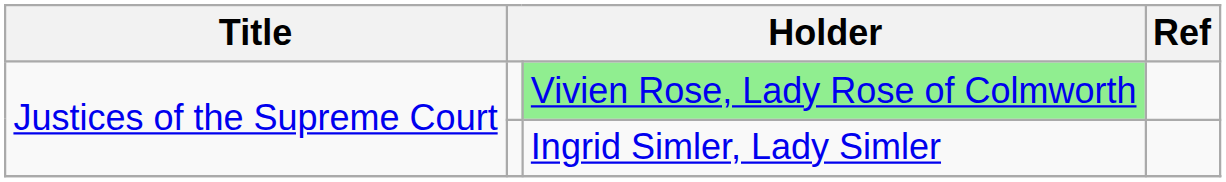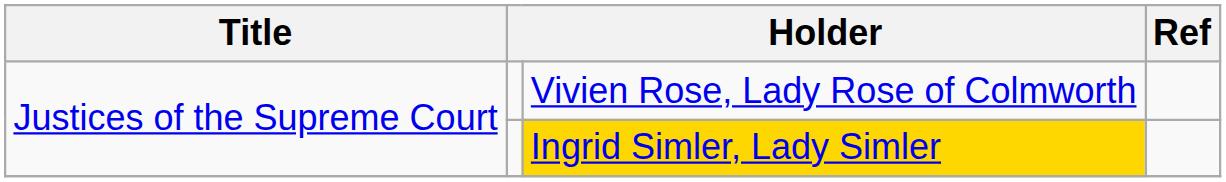(834, 90) lightgreen background -> (834, 90) no background
(736, 147) no background -> (736, 147) gold background
